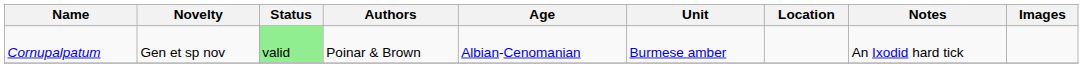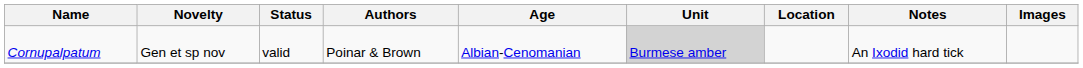(276, 52) lightgreen background -> (276, 52) no background
(678, 52) no background -> (678, 52) lightgrey background
